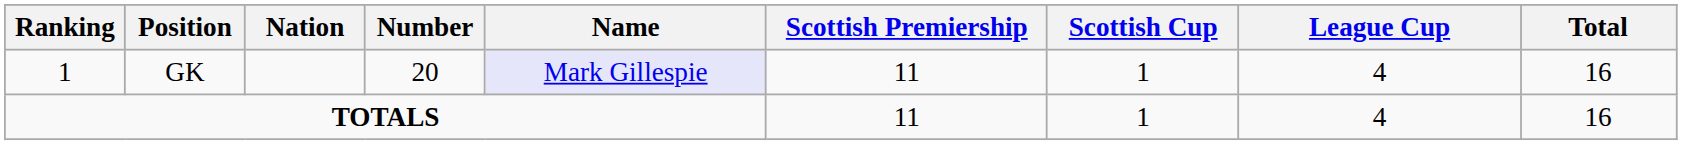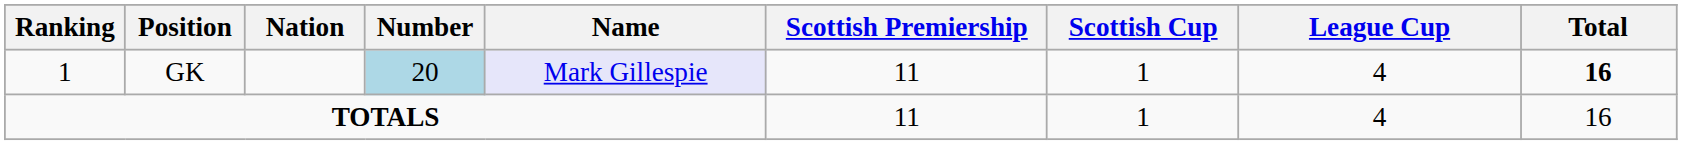(425, 71) no background -> (425, 71) lightblue background
(1598, 71) normal -> (1598, 71) bold
